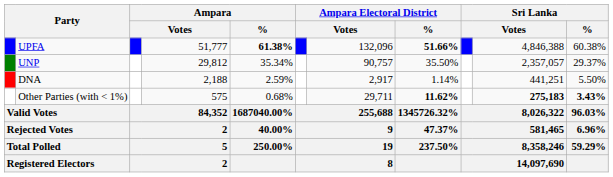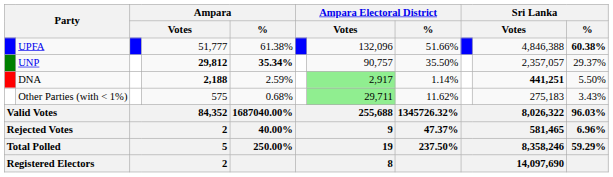(276, 46) bold -> (277, 46) normal
(441, 46) bold -> (442, 46) normal
(590, 46) normal -> (589, 46) bold
(213, 63) normal -> (213, 63) bold
(277, 63) normal -> (276, 63) bold
(215, 79) normal -> (215, 79) bold
(381, 79) no background -> (381, 79) lightgreen background
(547, 79) normal -> (547, 79) bold
(378, 96) no background -> (378, 96) lightgreen background
(442, 96) bold -> (442, 96) normal
(547, 96) bold -> (547, 96) normal
(591, 96) bold -> (592, 96) normal
